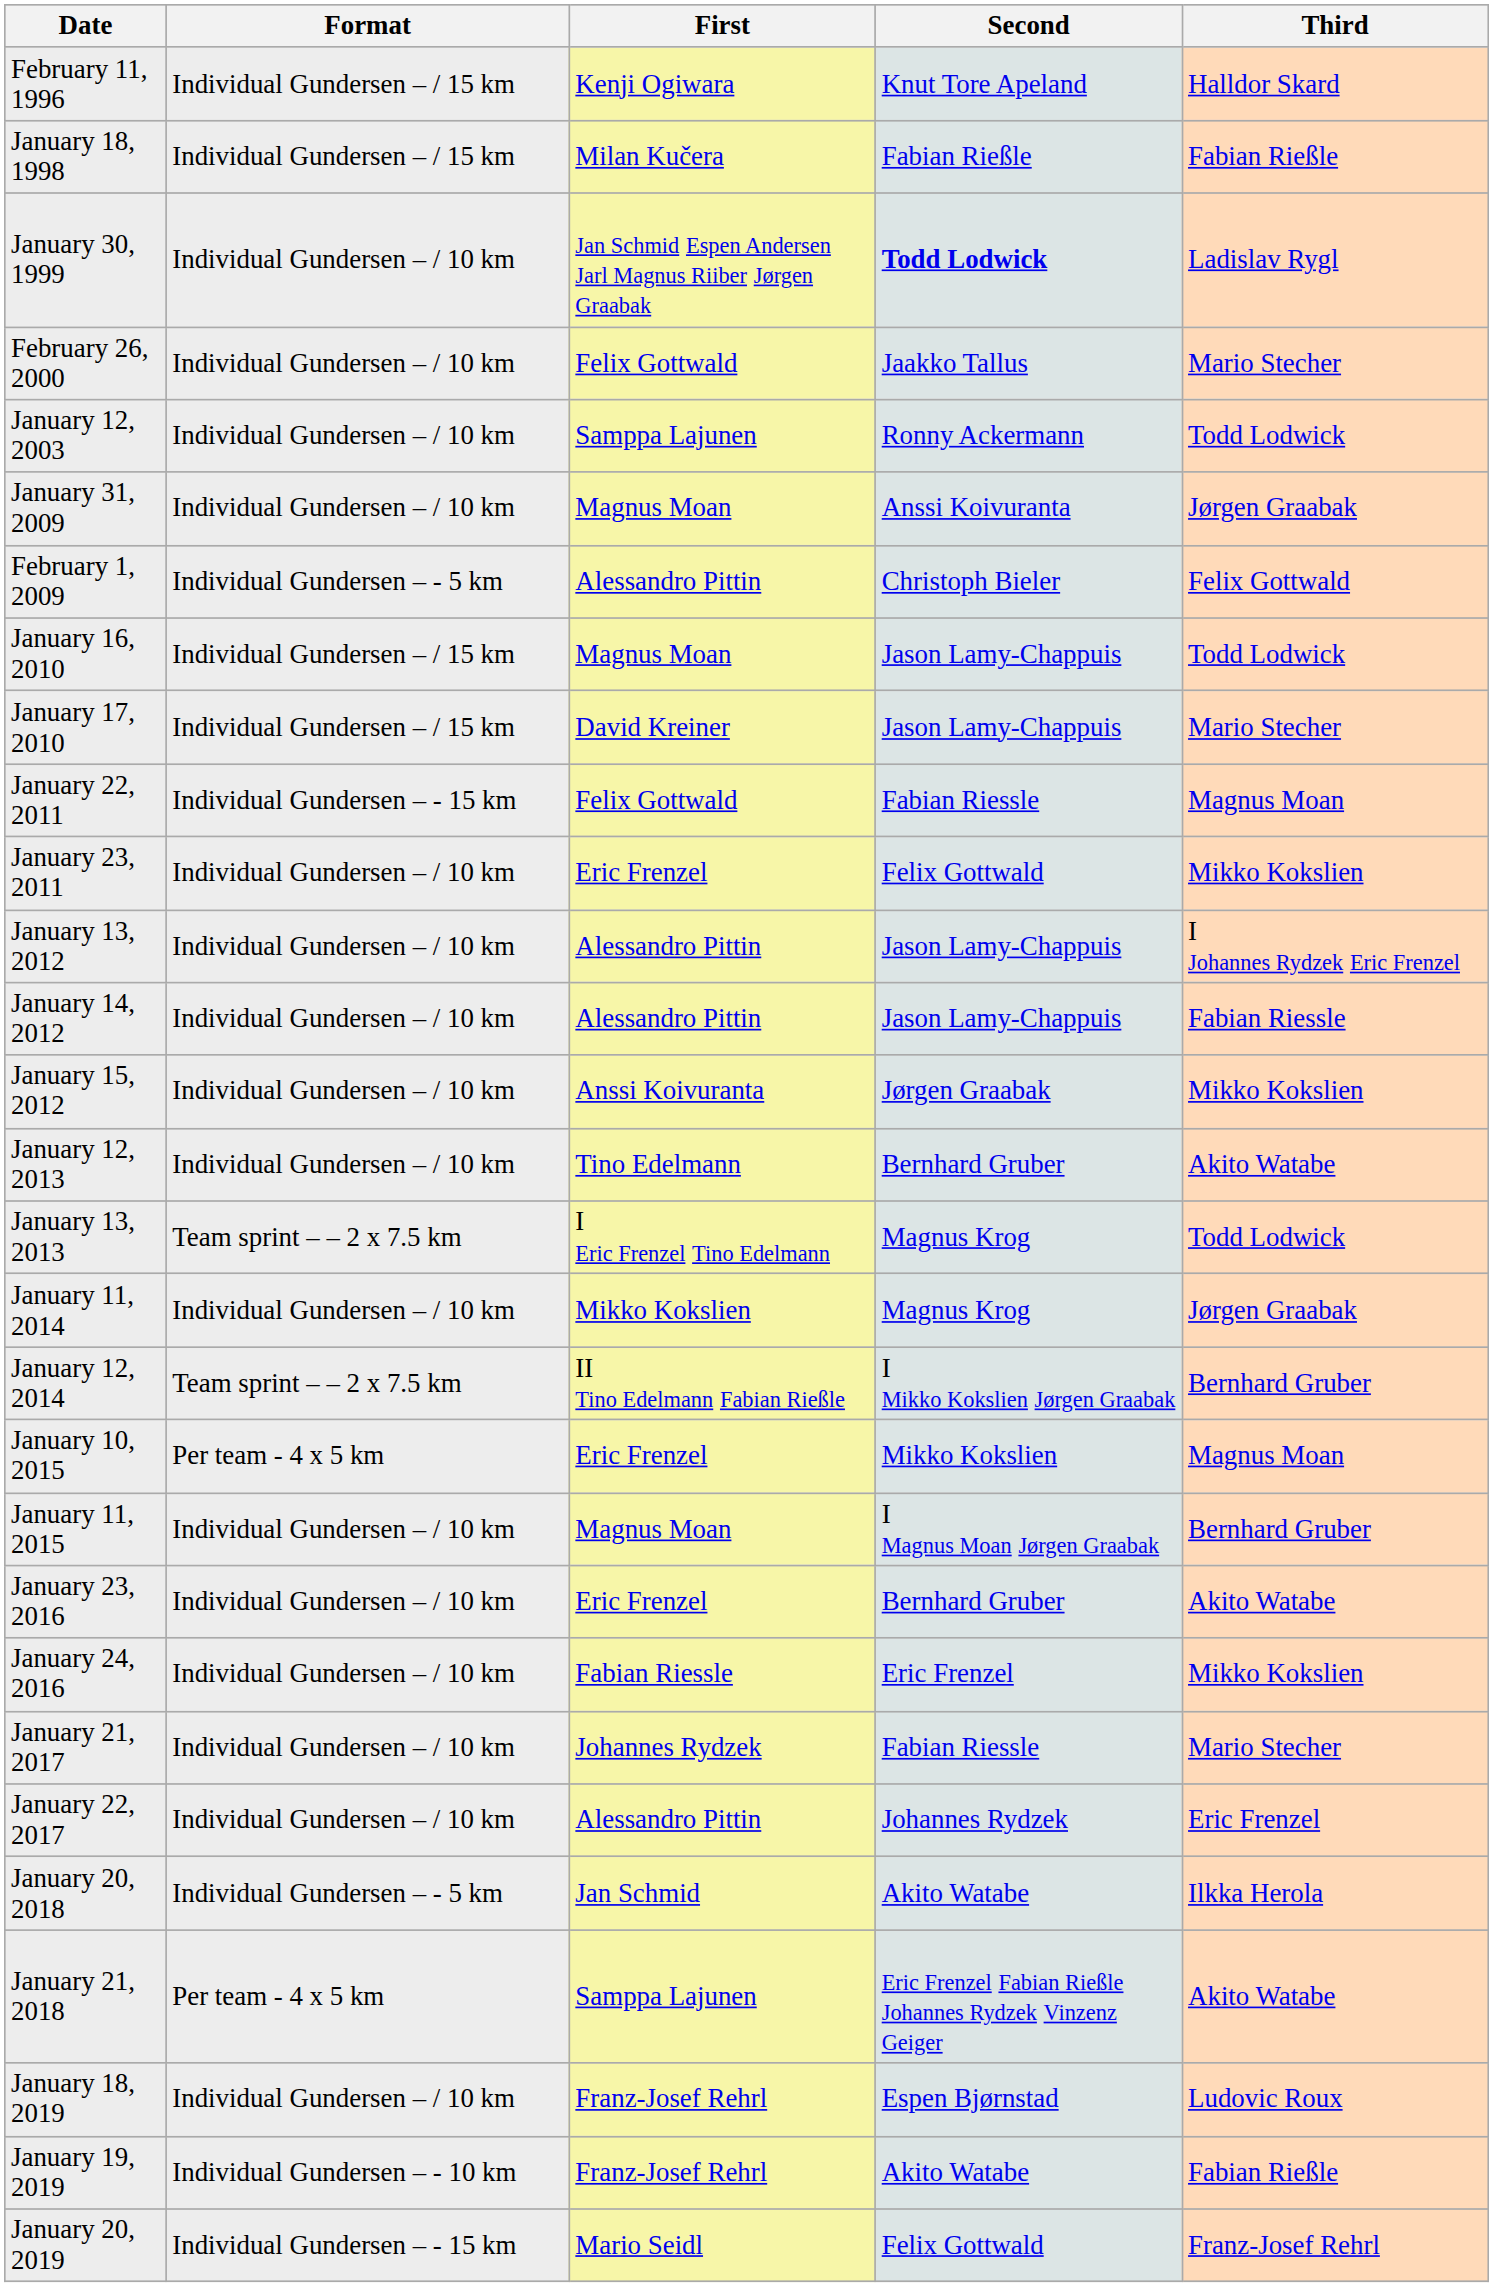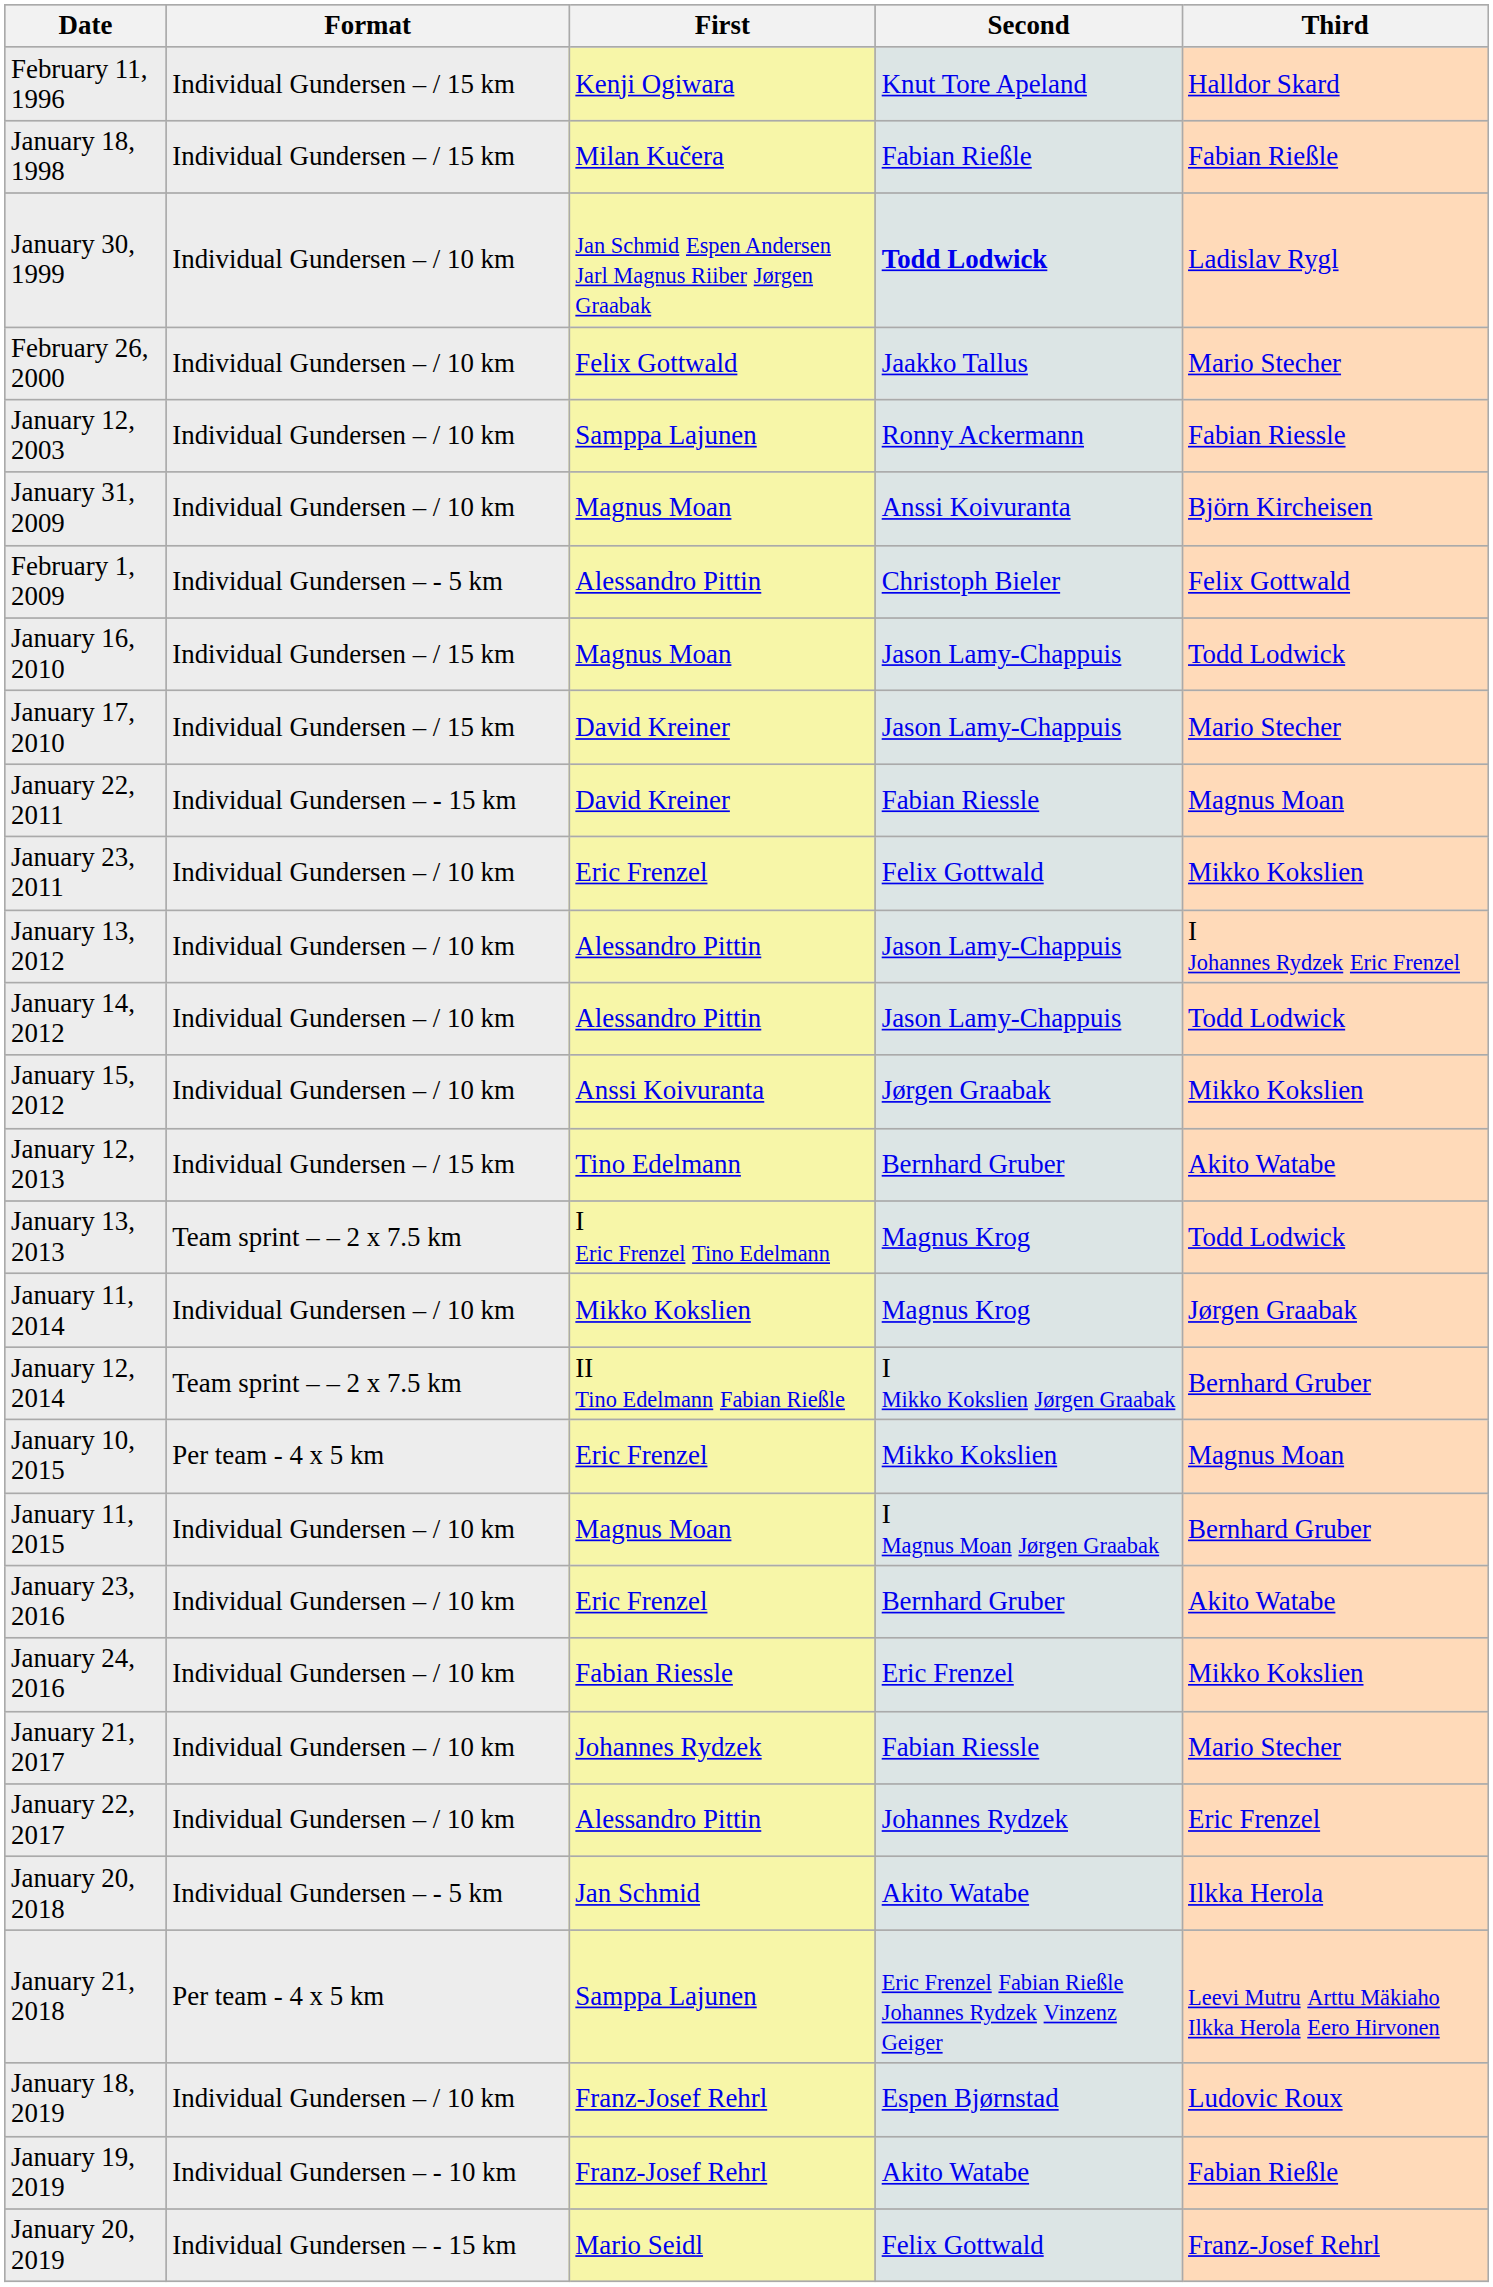(1267, 435) Todd Lodwick -> (1267, 435) Fabian Riessle
(1273, 508) Jørgen Graabak -> (1280, 508) Björn Kircheisen
(656, 799) Felix Gottwald -> (653, 799) David Kreiner
(1267, 1018) Fabian Riessle -> (1267, 1018) Todd Lodwick
(344, 1164) Individual Gundersen – / 10 km -> (344, 1164) Individual Gundersen – / 15 km
(1262, 1996) Akito Watabe -> (1314, 2011) Leevi Mutru Arttu Mäkiaho Ilkka Herola Eero Hirvonen
